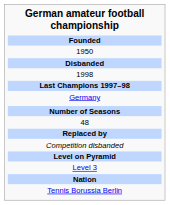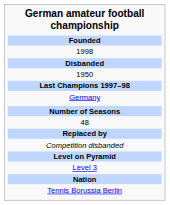(85, 52) 1950 -> (85, 52) 1998
(85, 75) 1998 -> (85, 75) 1950
